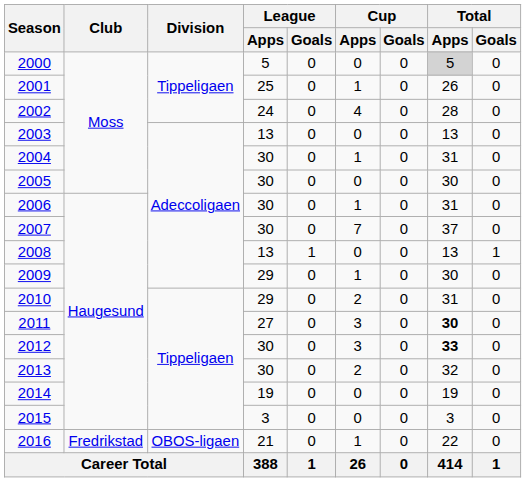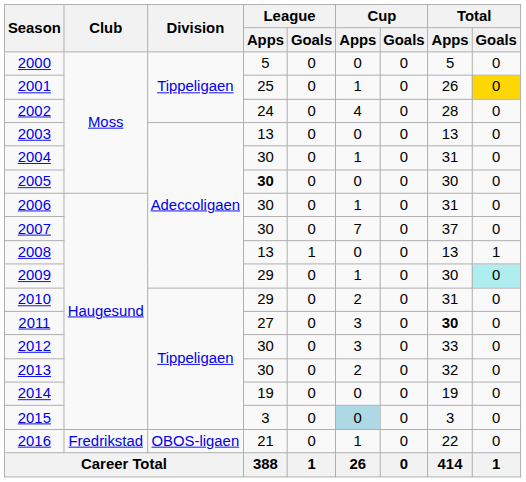(450, 63) lightgrey background -> (450, 63) no background
(496, 87) no background -> (496, 87) gold background
(265, 181) normal -> (265, 181) bold
(496, 275) no background -> (496, 275) paleturquoise background
(450, 346) bold -> (450, 346) normal
(358, 417) no background -> (358, 417) lightblue background
